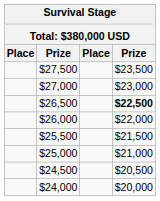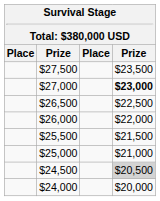(134, 86) normal -> (134, 86) bold
(134, 103) bold -> (134, 103) normal
(134, 170) no background -> (134, 170) lightgrey background
